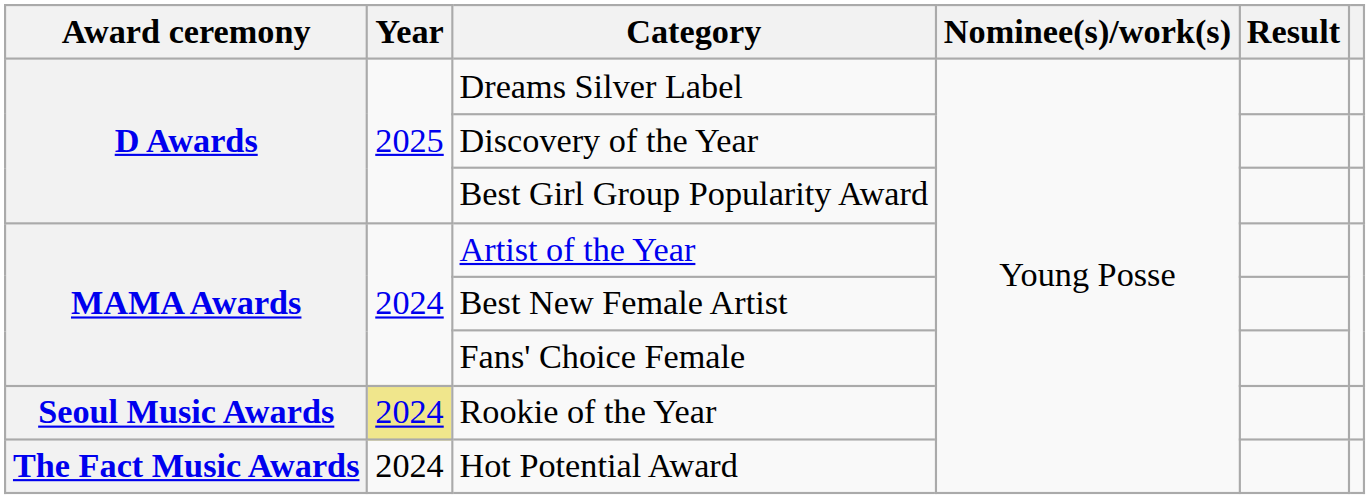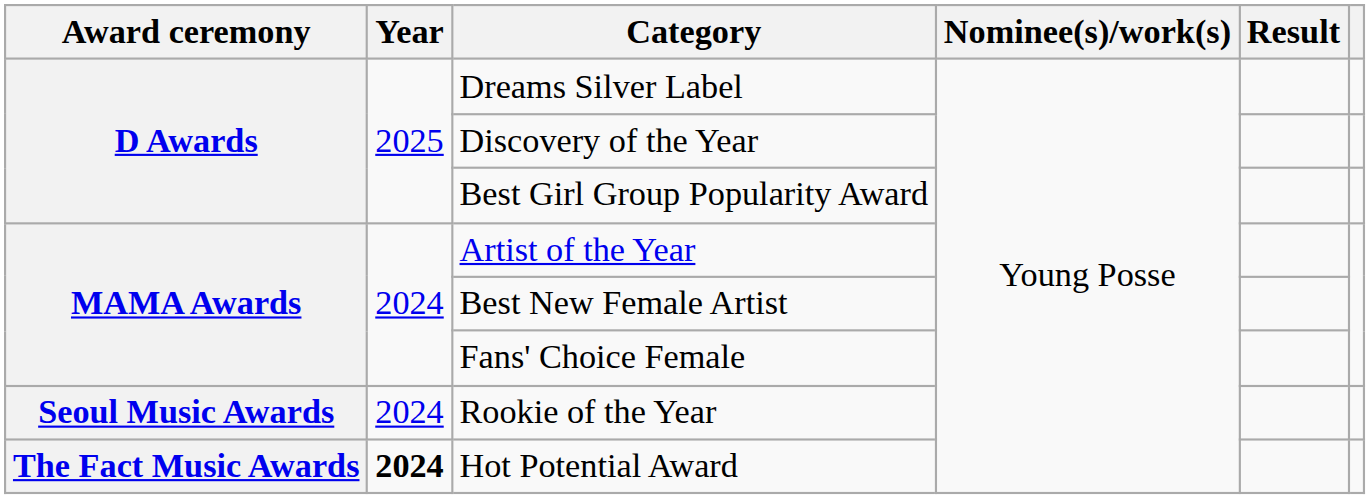(409, 411) khaki background -> (409, 411) no background
(409, 466) normal -> (409, 466) bold
